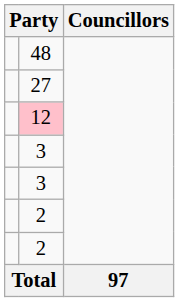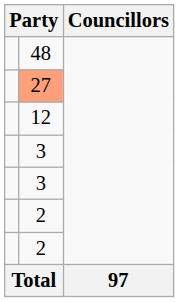(41, 85) no background -> (41, 85) lightsalmon background
(41, 118) pink background -> (41, 118) no background
